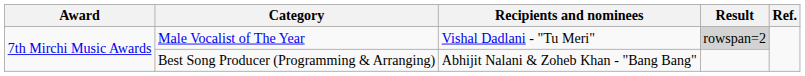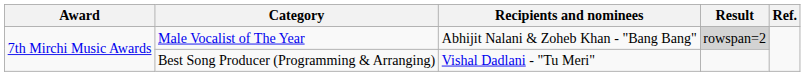(518, 37) Vishal Dadlani - "Tu Meri" -> (569, 37) Abhijit Nalani & Zoheb Khan - "Bang Bang"
(569, 60) Abhijit Nalani & Zoheb Khan - "Bang Bang" -> (518, 60) Vishal Dadlani - "Tu Meri"
